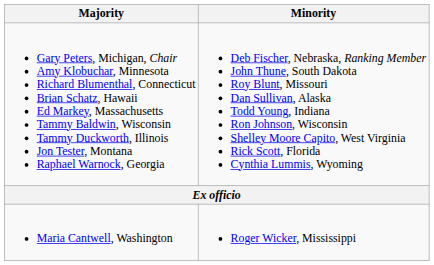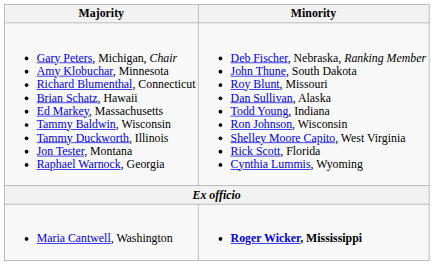(314, 239) normal -> (314, 239) bold
